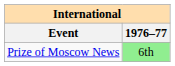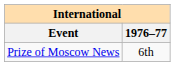(146, 52) lightgreen background -> (146, 52) no background
